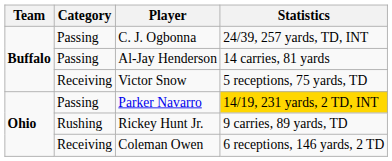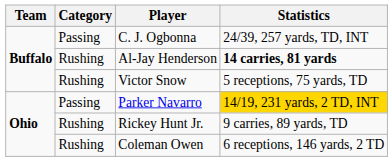(78, 59) Passing -> (81, 59) Rushing
(276, 59) normal -> (280, 59) bold
(85, 80) Receiving -> (81, 80) Rushing
(85, 145) Receiving -> (81, 145) Rushing
